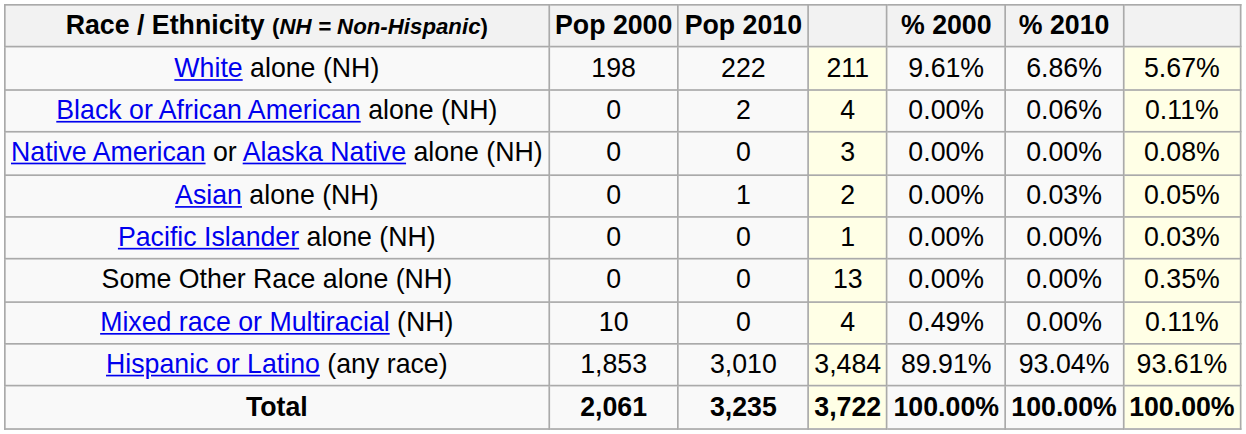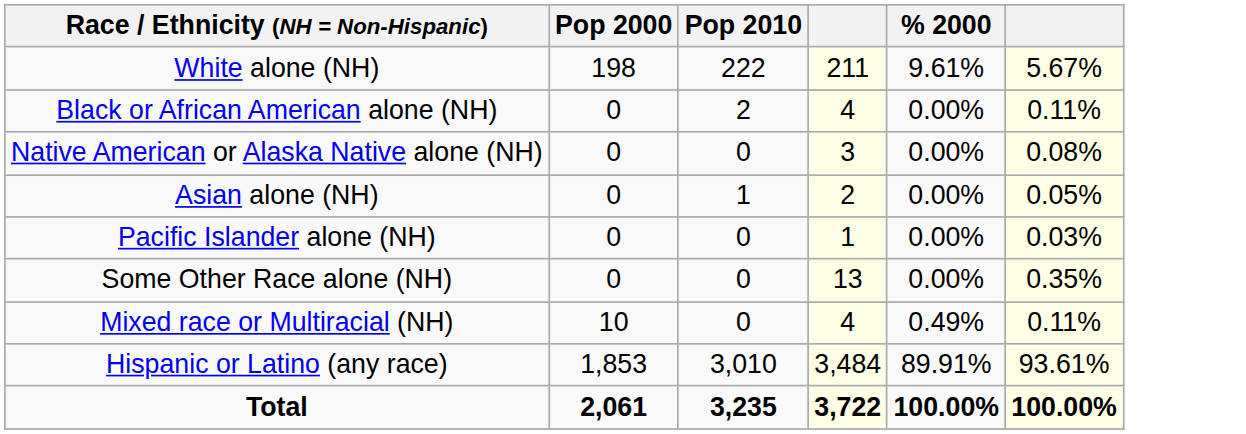- column: (1064, 25)
